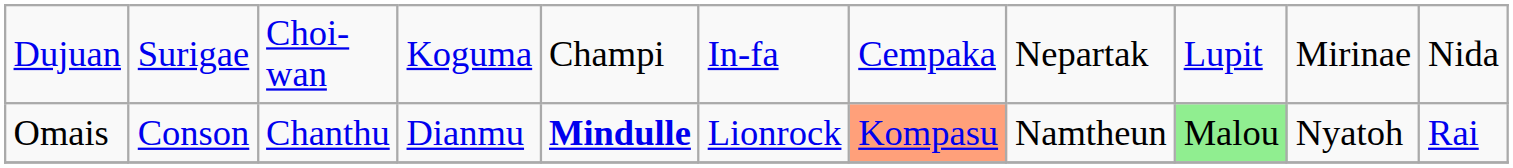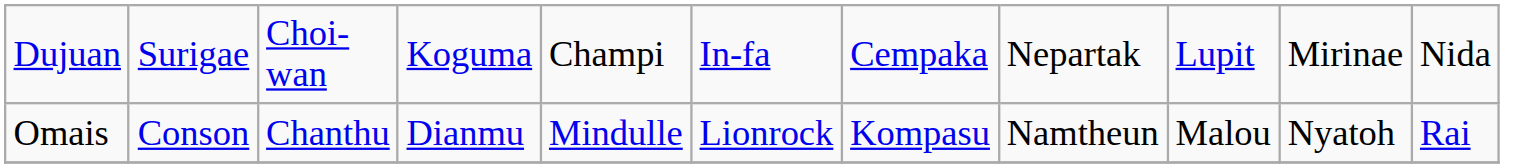(620, 132) bold -> (616, 132) normal
(928, 132) lightsalmon background -> (920, 132) no background
(1231, 132) lightgreen background -> (1223, 132) no background
